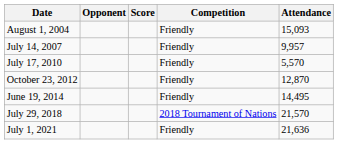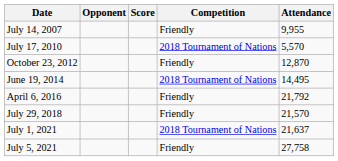- row: (38, 29)
(293, 46) 9,957 -> (293, 29) 9,955
(177, 63) Friendly -> (218, 46) 2018 Tournament of Nations
(177, 97) Friendly -> (218, 80) 2018 Tournament of Nations
+ row: (34, 97)
(218, 113) 2018 Tournament of Nations -> (177, 113) Friendly
(177, 130) Friendly -> (218, 130) 2018 Tournament of Nations
(295, 130) 21,636 -> (295, 130) 21,637
+ row: (32, 147)
